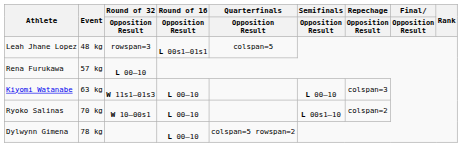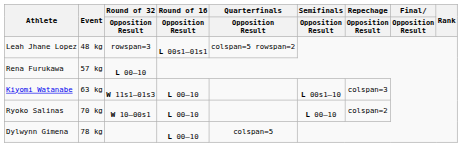(253, 47) colspan=5 -> (253, 47) colspan=5 rowspan=2
(321, 94) L 00–10 -> (321, 94) L 00s1–10
(321, 115) L 00s1–10 -> (321, 115) L 00–10
(253, 132) colspan=5 rowspan=2 -> (253, 132) colspan=5
